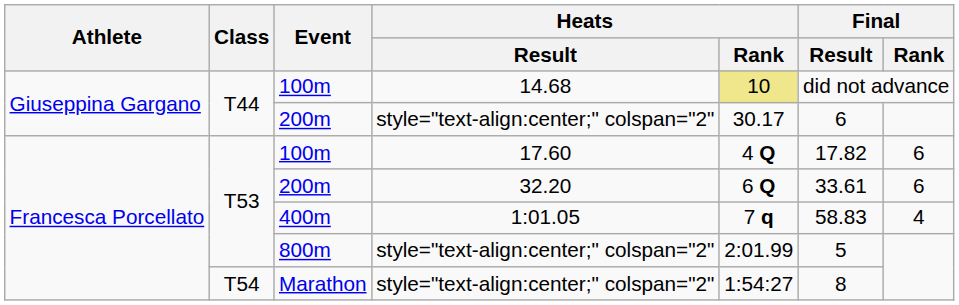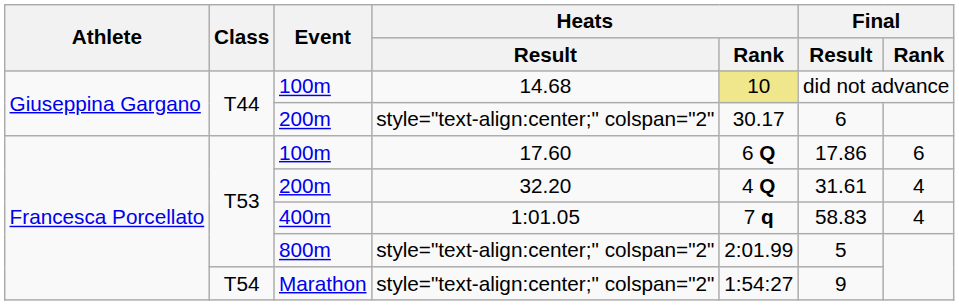(759, 153) 4 Q -> (759, 153) 6 Q
(841, 153) 17.82 -> (841, 153) 17.86
(759, 185) 6 Q -> (759, 185) 4 Q
(841, 185) 33.61 -> (841, 185) 31.61
(919, 185) 6 -> (919, 185) 4
(841, 284) 8 -> (841, 284) 9
